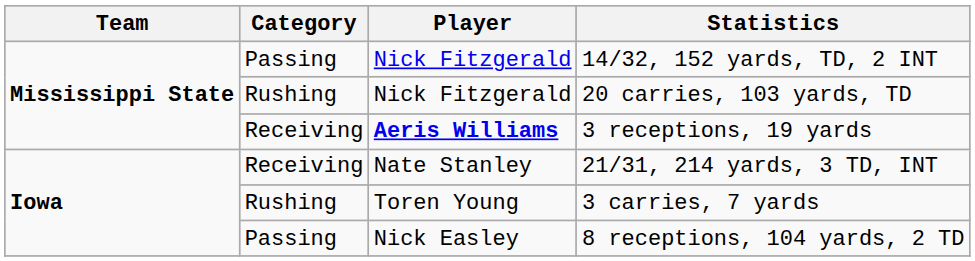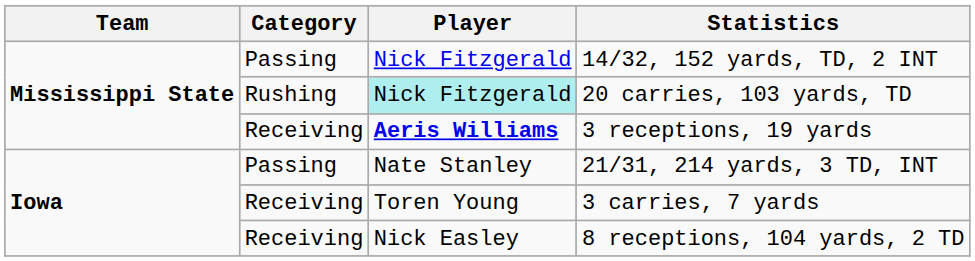(473, 95) no background -> (473, 95) paleturquoise background
(304, 167) Receiving -> (291, 167) Passing
(291, 203) Rushing -> (304, 203) Receiving
(291, 239) Passing -> (304, 239) Receiving
